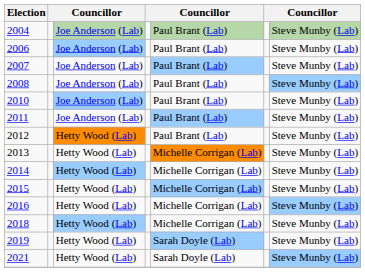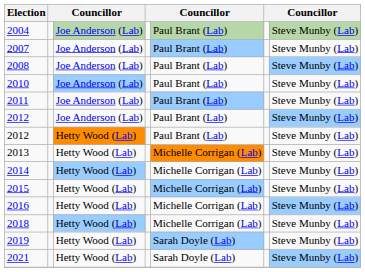- row: (18, 48)
+ row: (18, 118)
